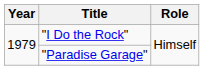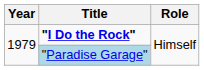(85, 34) normal -> (89, 34) bold
(95, 55) no background -> (95, 55) lightblue background
